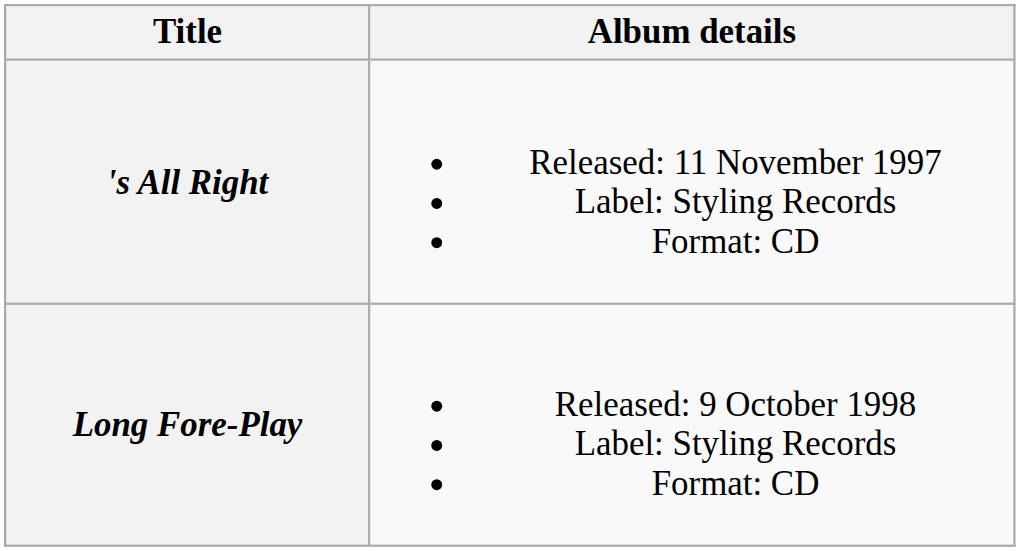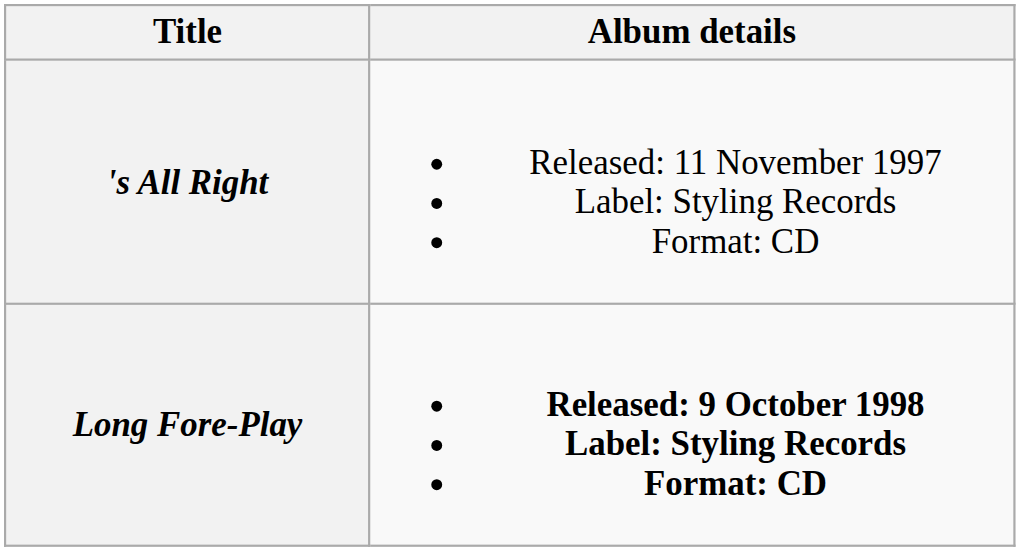(692, 444) normal -> (692, 444) bold
